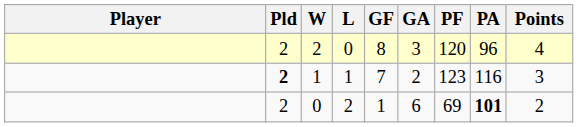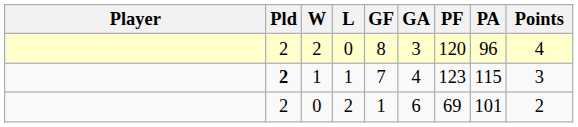(416, 77) 2 -> (416, 77) 4
(488, 77) 116 -> (488, 77) 115
(488, 106) bold -> (488, 106) normal
